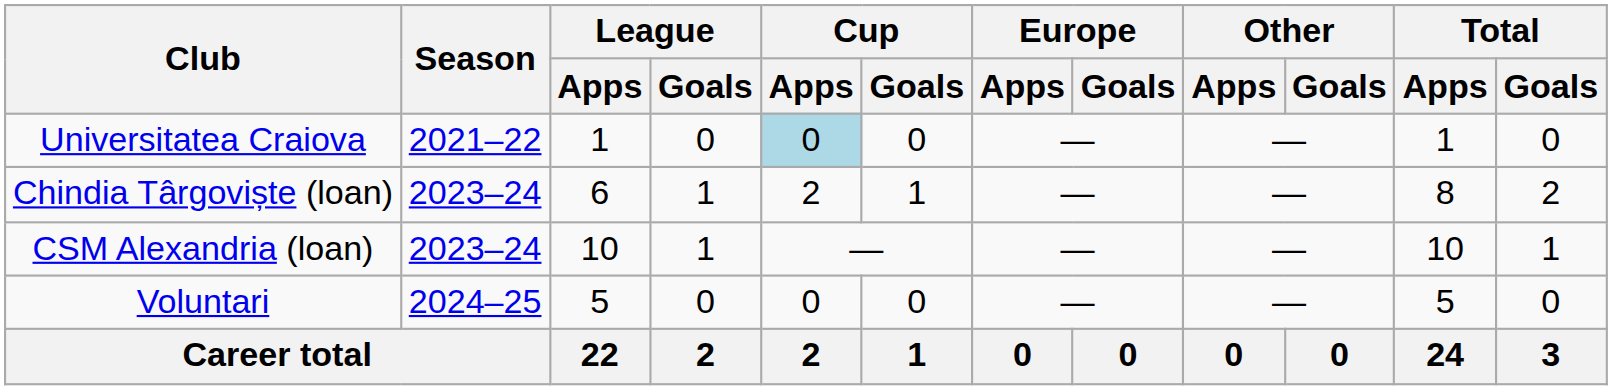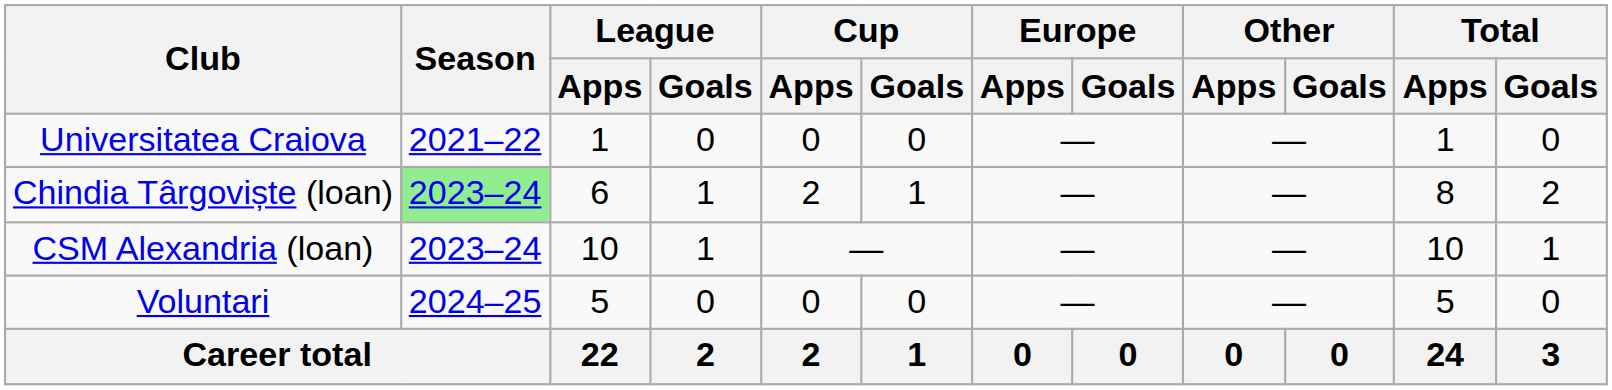(811, 139) lightblue background -> (811, 139) no background
(475, 193) no background -> (475, 193) lightgreen background
